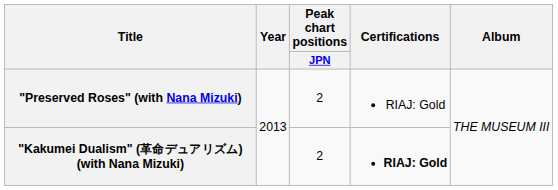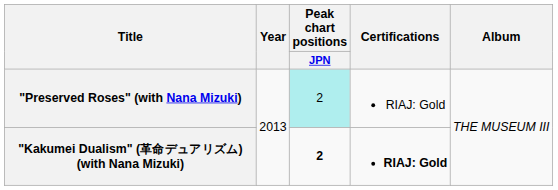(320, 98) no background -> (320, 98) paleturquoise background
(320, 156) normal -> (320, 156) bold
